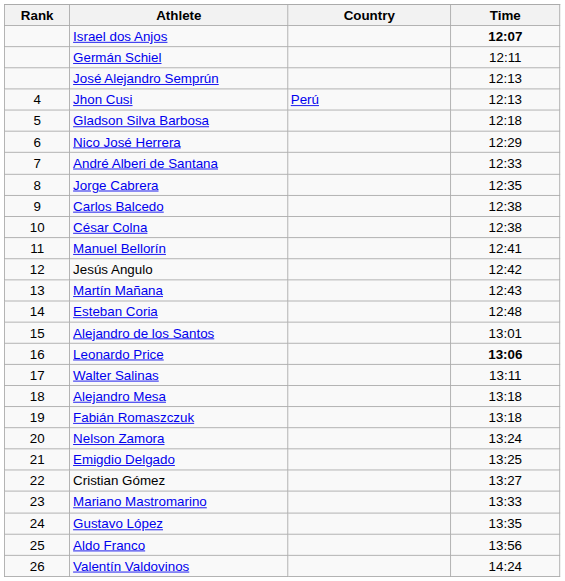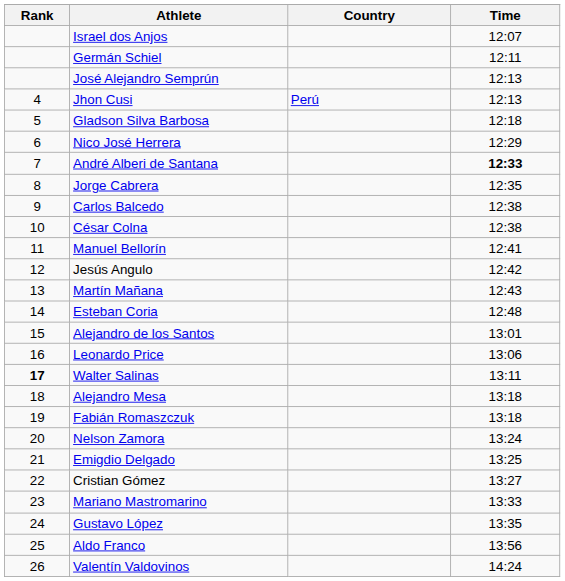(505, 36) bold -> (505, 36) normal
(505, 163) normal -> (505, 163) bold
(505, 354) bold -> (505, 354) normal
(37, 375) normal -> (37, 375) bold
